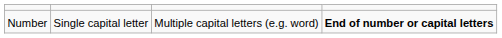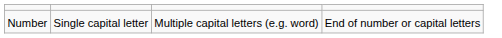(409, 22) bold -> (403, 23) normal
